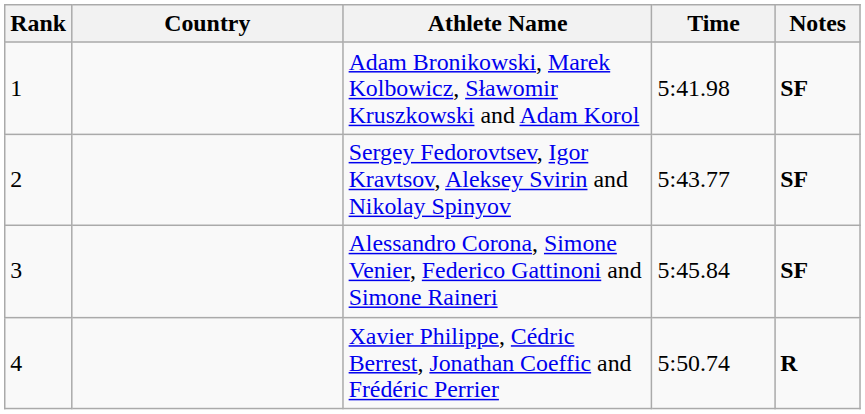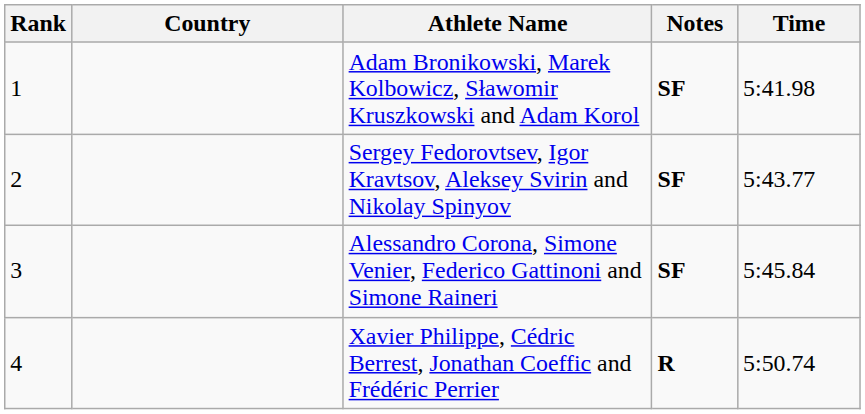columns swapped: (713, 23) <-> (818, 23)
